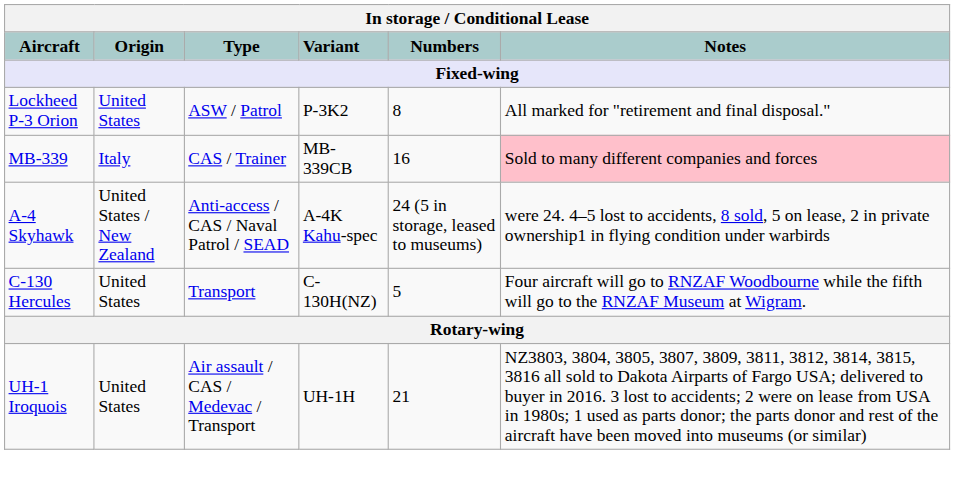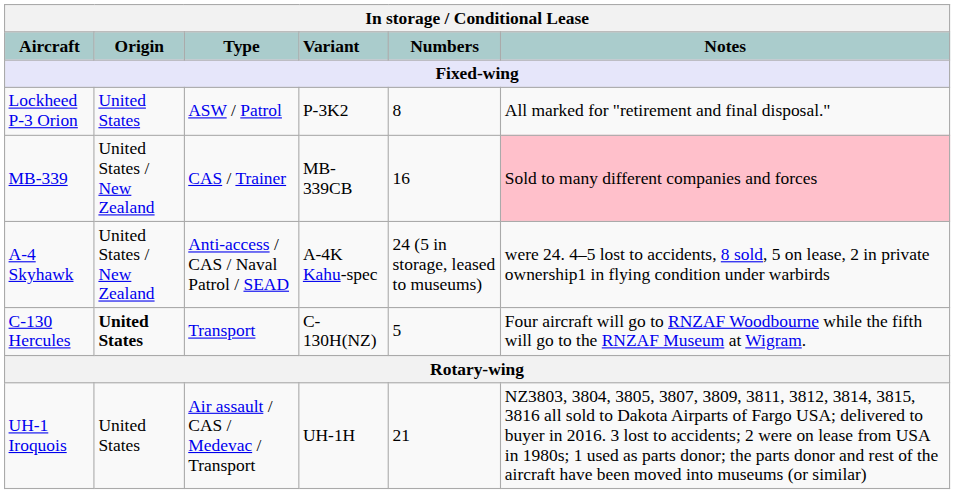(114, 158) Italy -> (127, 178) United States / New Zealand
(122, 292) normal -> (124, 331) bold
